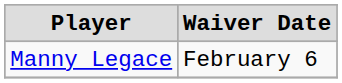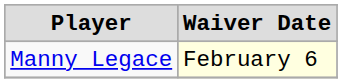(250, 60) no background -> (250, 60) lightyellow background
